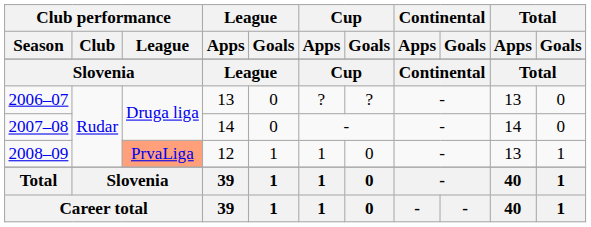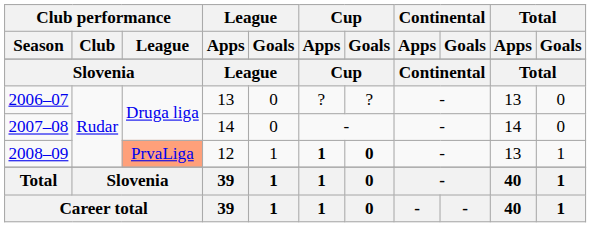(321, 153) normal -> (321, 153) bold
(369, 153) normal -> (369, 153) bold
